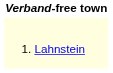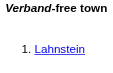(56, 50) lightyellow background -> (56, 50) no background
